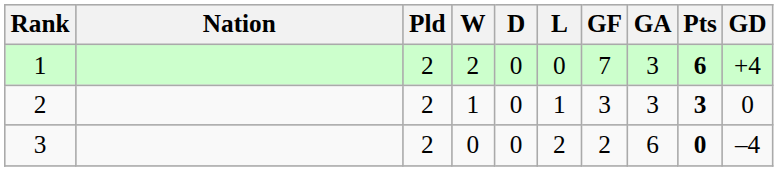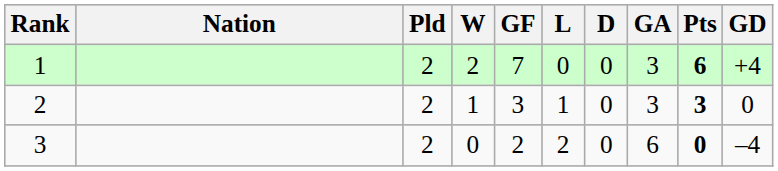columns swapped: (516, 24) <-> (604, 24)
